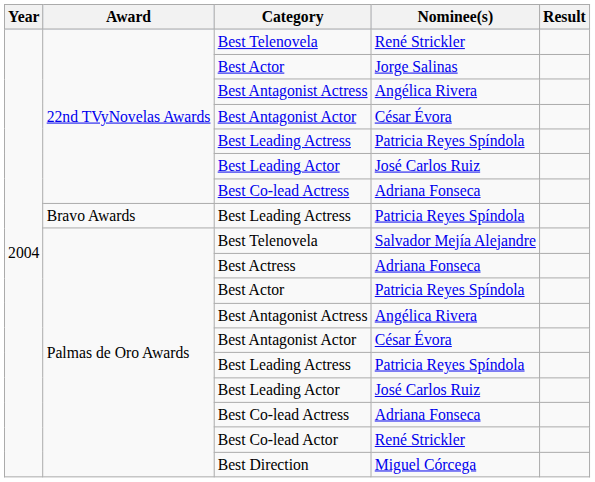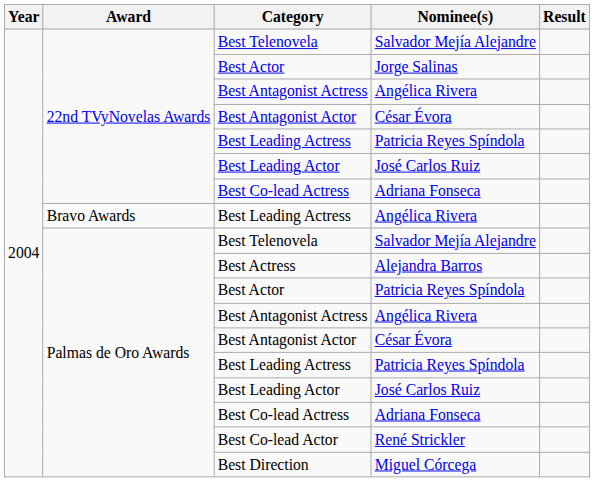(420, 41) René Strickler -> (455, 41) Salvador Mejía Alejandre
(450, 215) Patricia Reyes Spíndola -> (426, 215) Angélica Rivera
(428, 265) Adriana Fonseca -> (429, 265) Alejandra Barros
